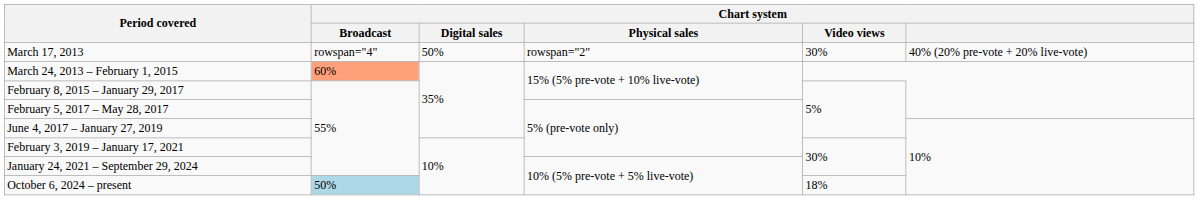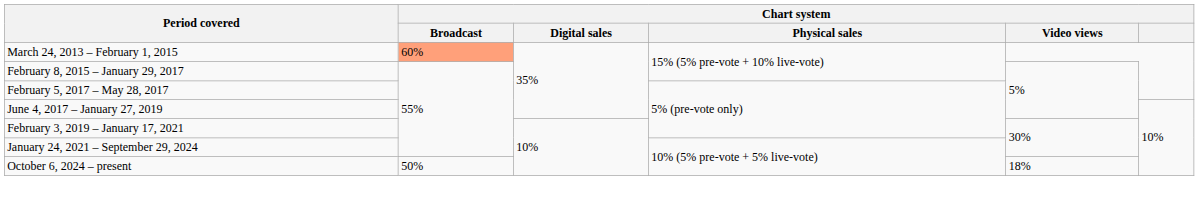- row: (45, 52)
(325, 185) lightblue background -> (412, 166) no background
